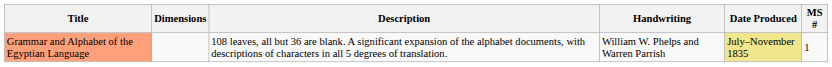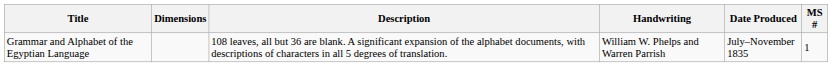(70, 47) lightsalmon background -> (70, 47) no background
(761, 47) khaki background -> (761, 47) no background
